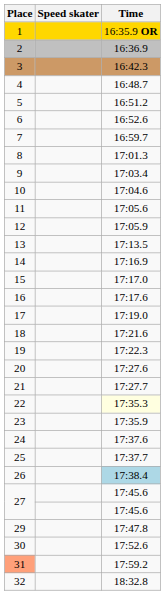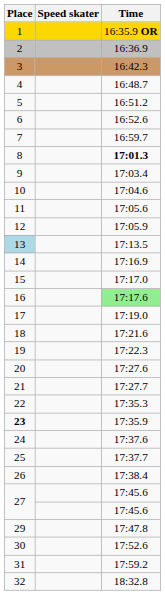(131, 155) normal -> (131, 155) bold
(20, 244) no background -> (20, 244) lightblue background
(131, 297) no background -> (131, 297) lightgreen background
(131, 404) lightyellow background -> (131, 404) no background
(20, 421) normal -> (20, 421) bold
(131, 475) lightblue background -> (131, 475) no background
(20, 564) lightsalmon background -> (20, 564) no background
